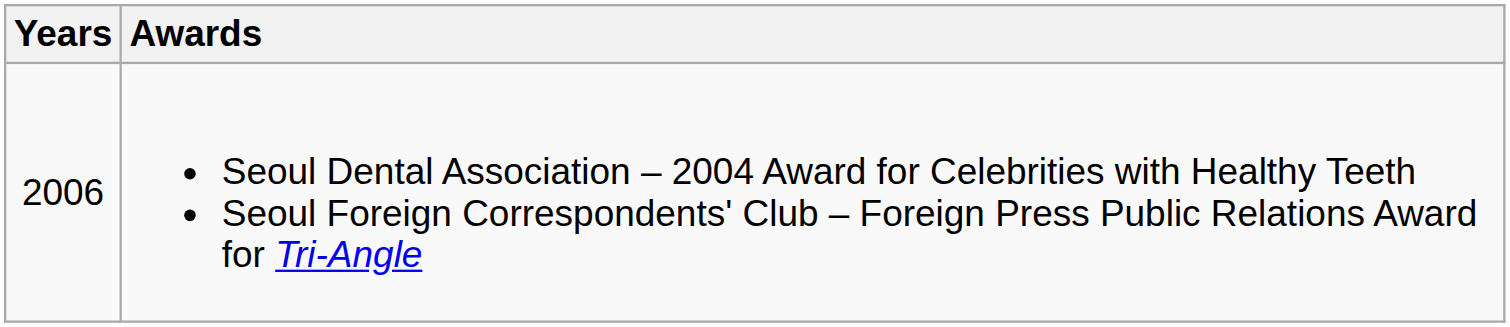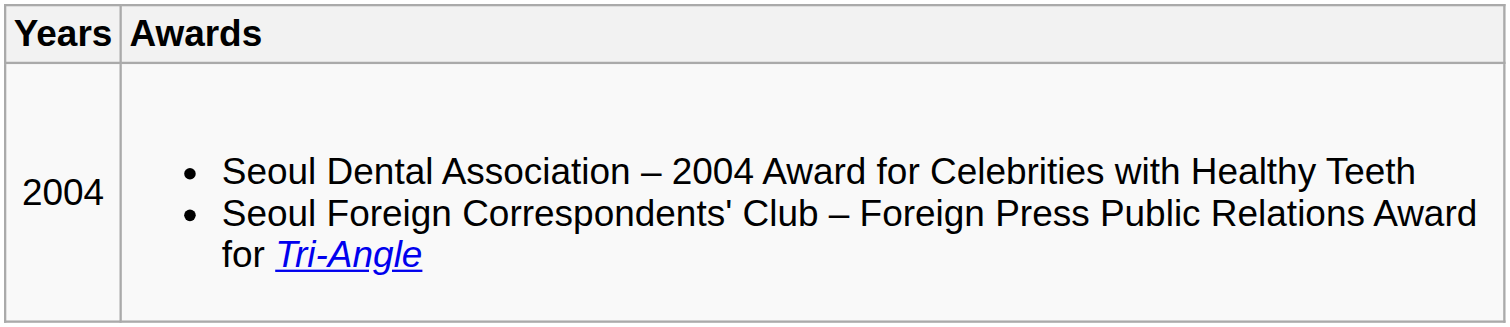(63, 191) 2006 -> (63, 191) 2004
